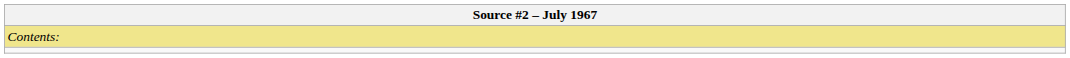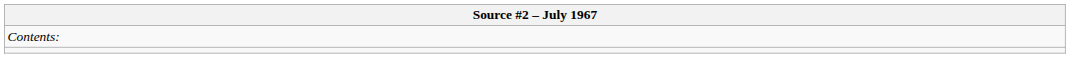(34, 36) khaki background -> (34, 36) no background
